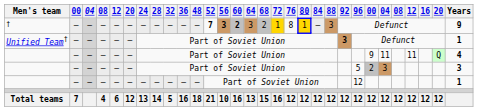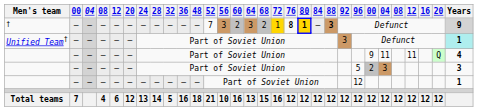(210, 25) bold -> (210, 25) normal
(224, 25) bold -> (224, 25) normal
(237, 25) bold -> (237, 25) normal
(291, 25) normal -> (291, 25) bold
(304, 25) normal -> (304, 25) bold
(331, 25) normal -> (331, 25) bold
(459, 25) no background -> (459, 25) lightgrey background
(345, 41) bold -> (345, 41) normal
(459, 41) no background -> (459, 41) paleturquoise background
